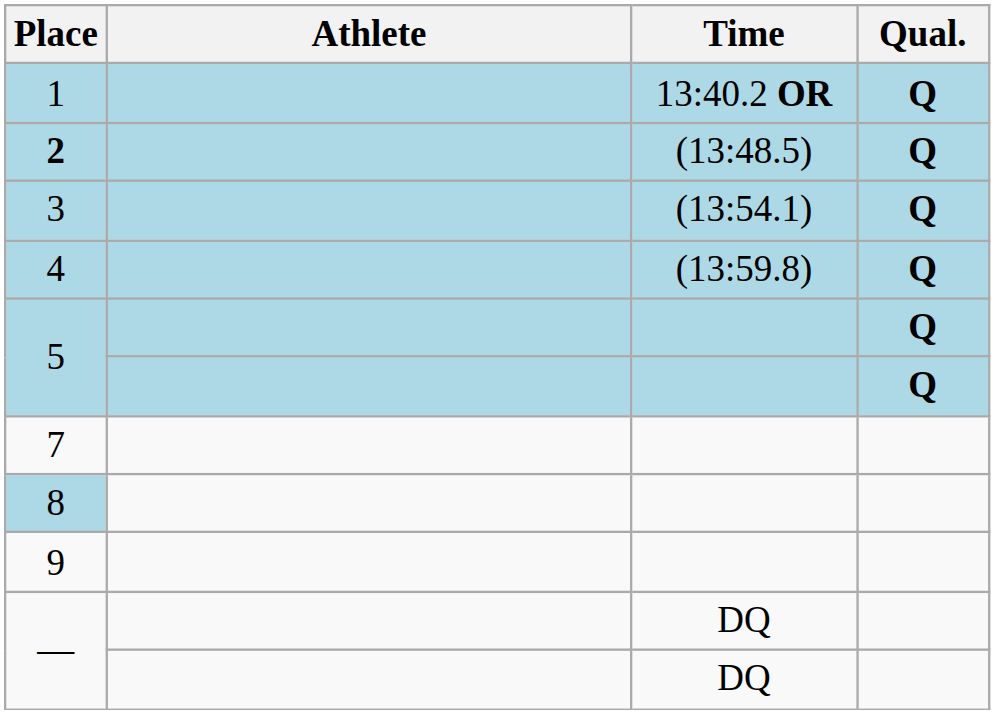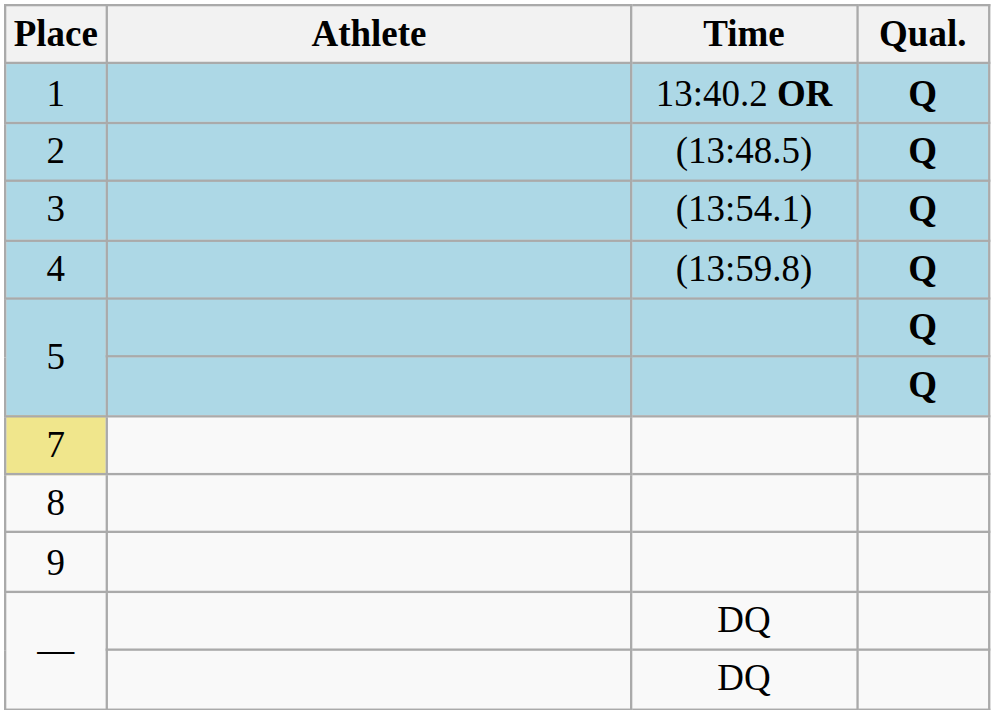(56, 151) bold -> (56, 151) normal
(56, 444) no background -> (56, 444) khaki background
(56, 502) lightblue background -> (56, 502) no background
